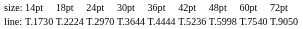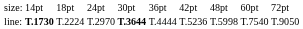(39, 21) normal -> (39, 21) bold
(131, 21) normal -> (132, 21) bold
